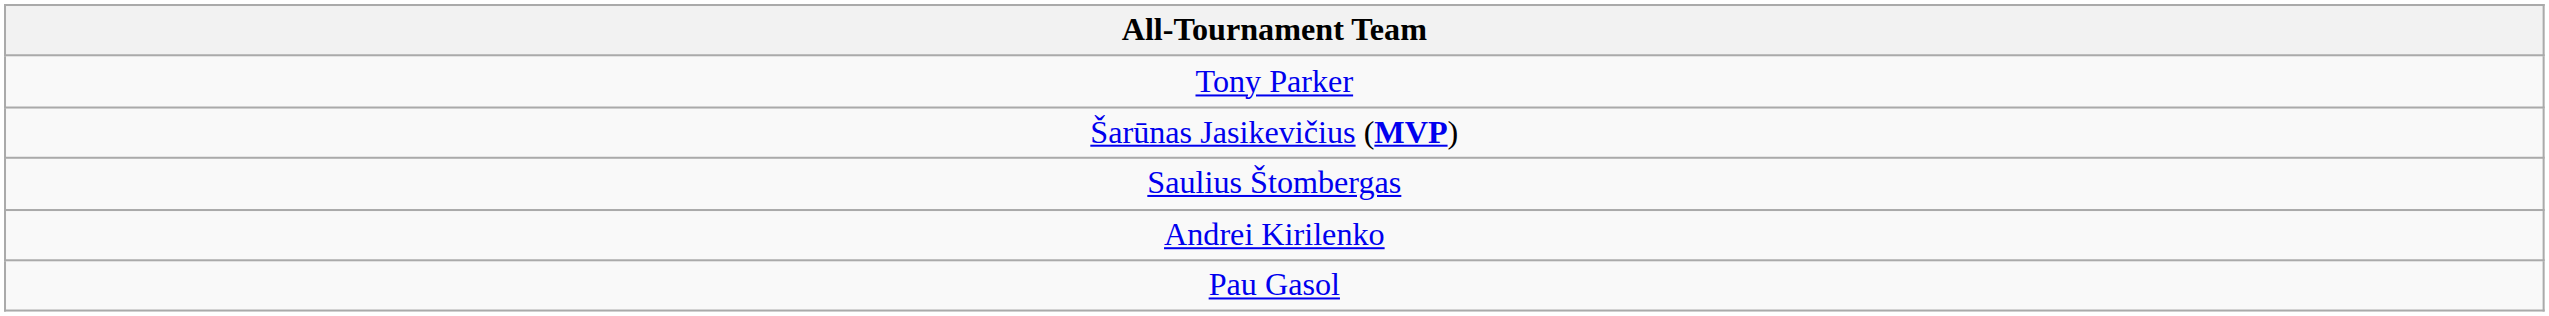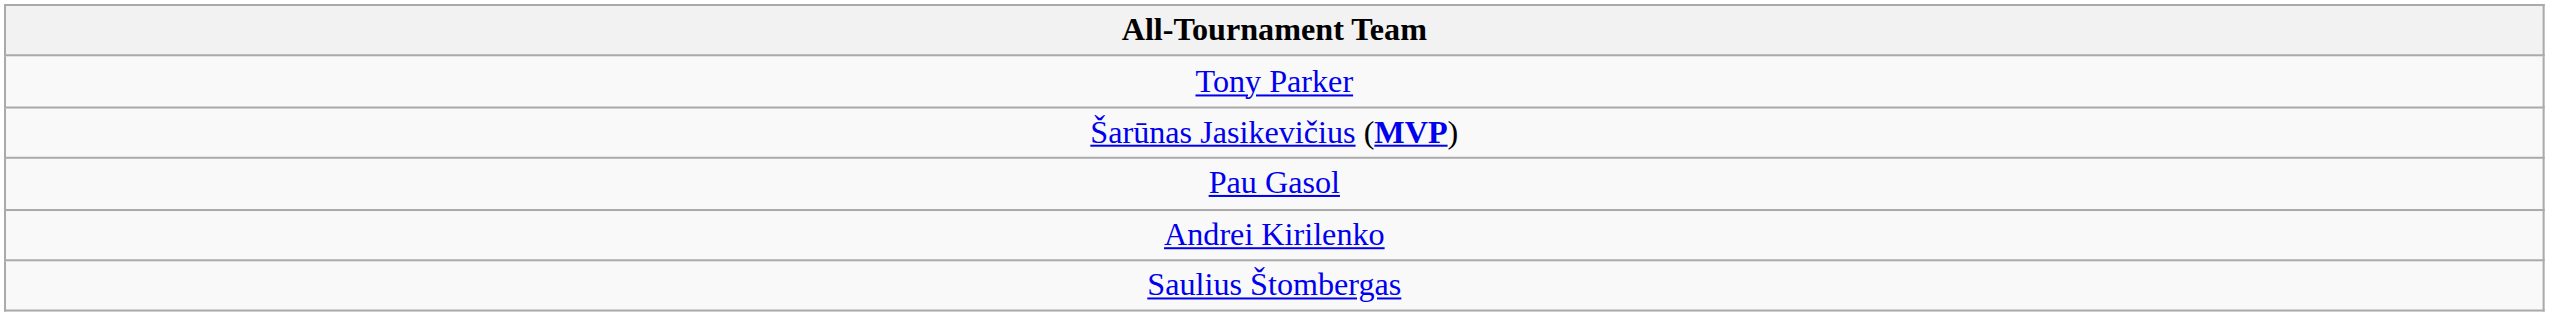(1274, 183) Saulius Štombergas -> (1274, 183) Pau Gasol
(1274, 285) Pau Gasol -> (1274, 285) Saulius Štombergas
